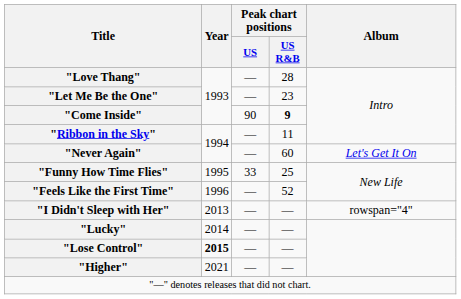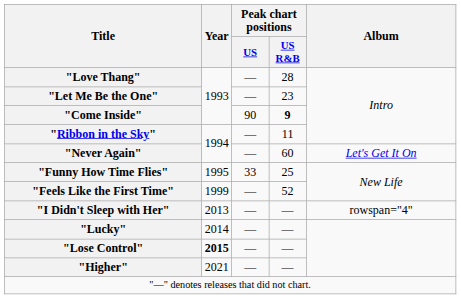(217, 191) 1996 -> (217, 191) 1999
